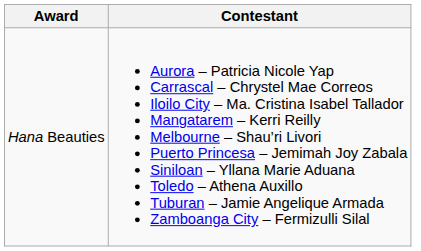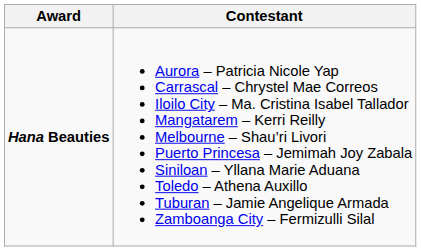(56, 137) normal -> (59, 137) bold
